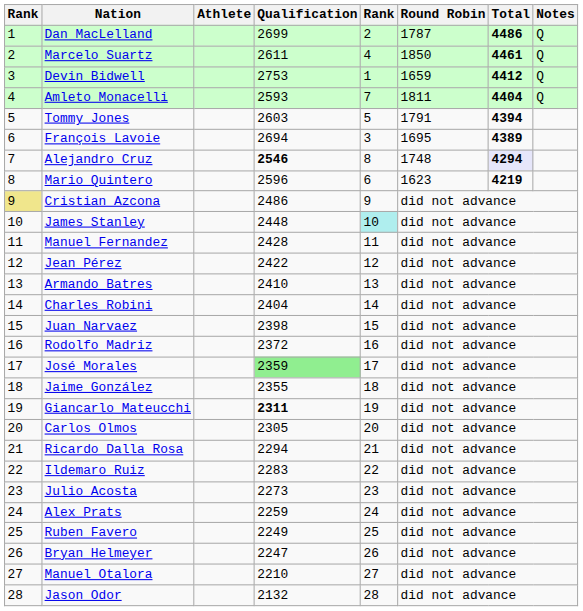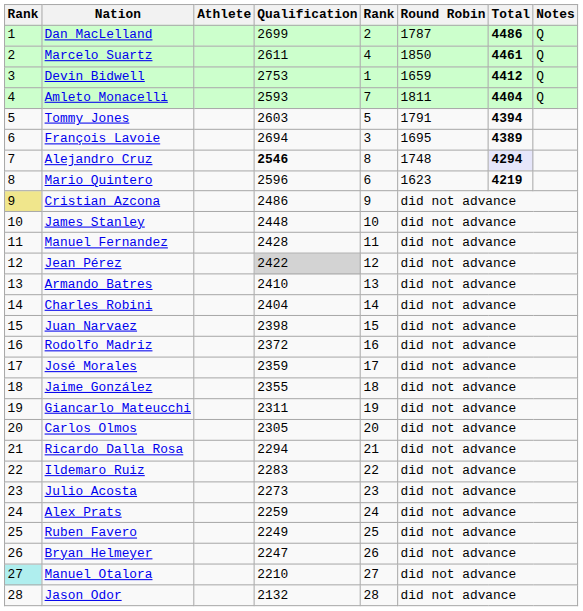(371, 223) paleturquoise background -> (371, 223) no background
(273, 264) no background -> (273, 264) lightgrey background
(273, 368) lightgreen background -> (273, 368) no background
(273, 409) bold -> (273, 409) normal
(15, 575) no background -> (15, 575) paleturquoise background
